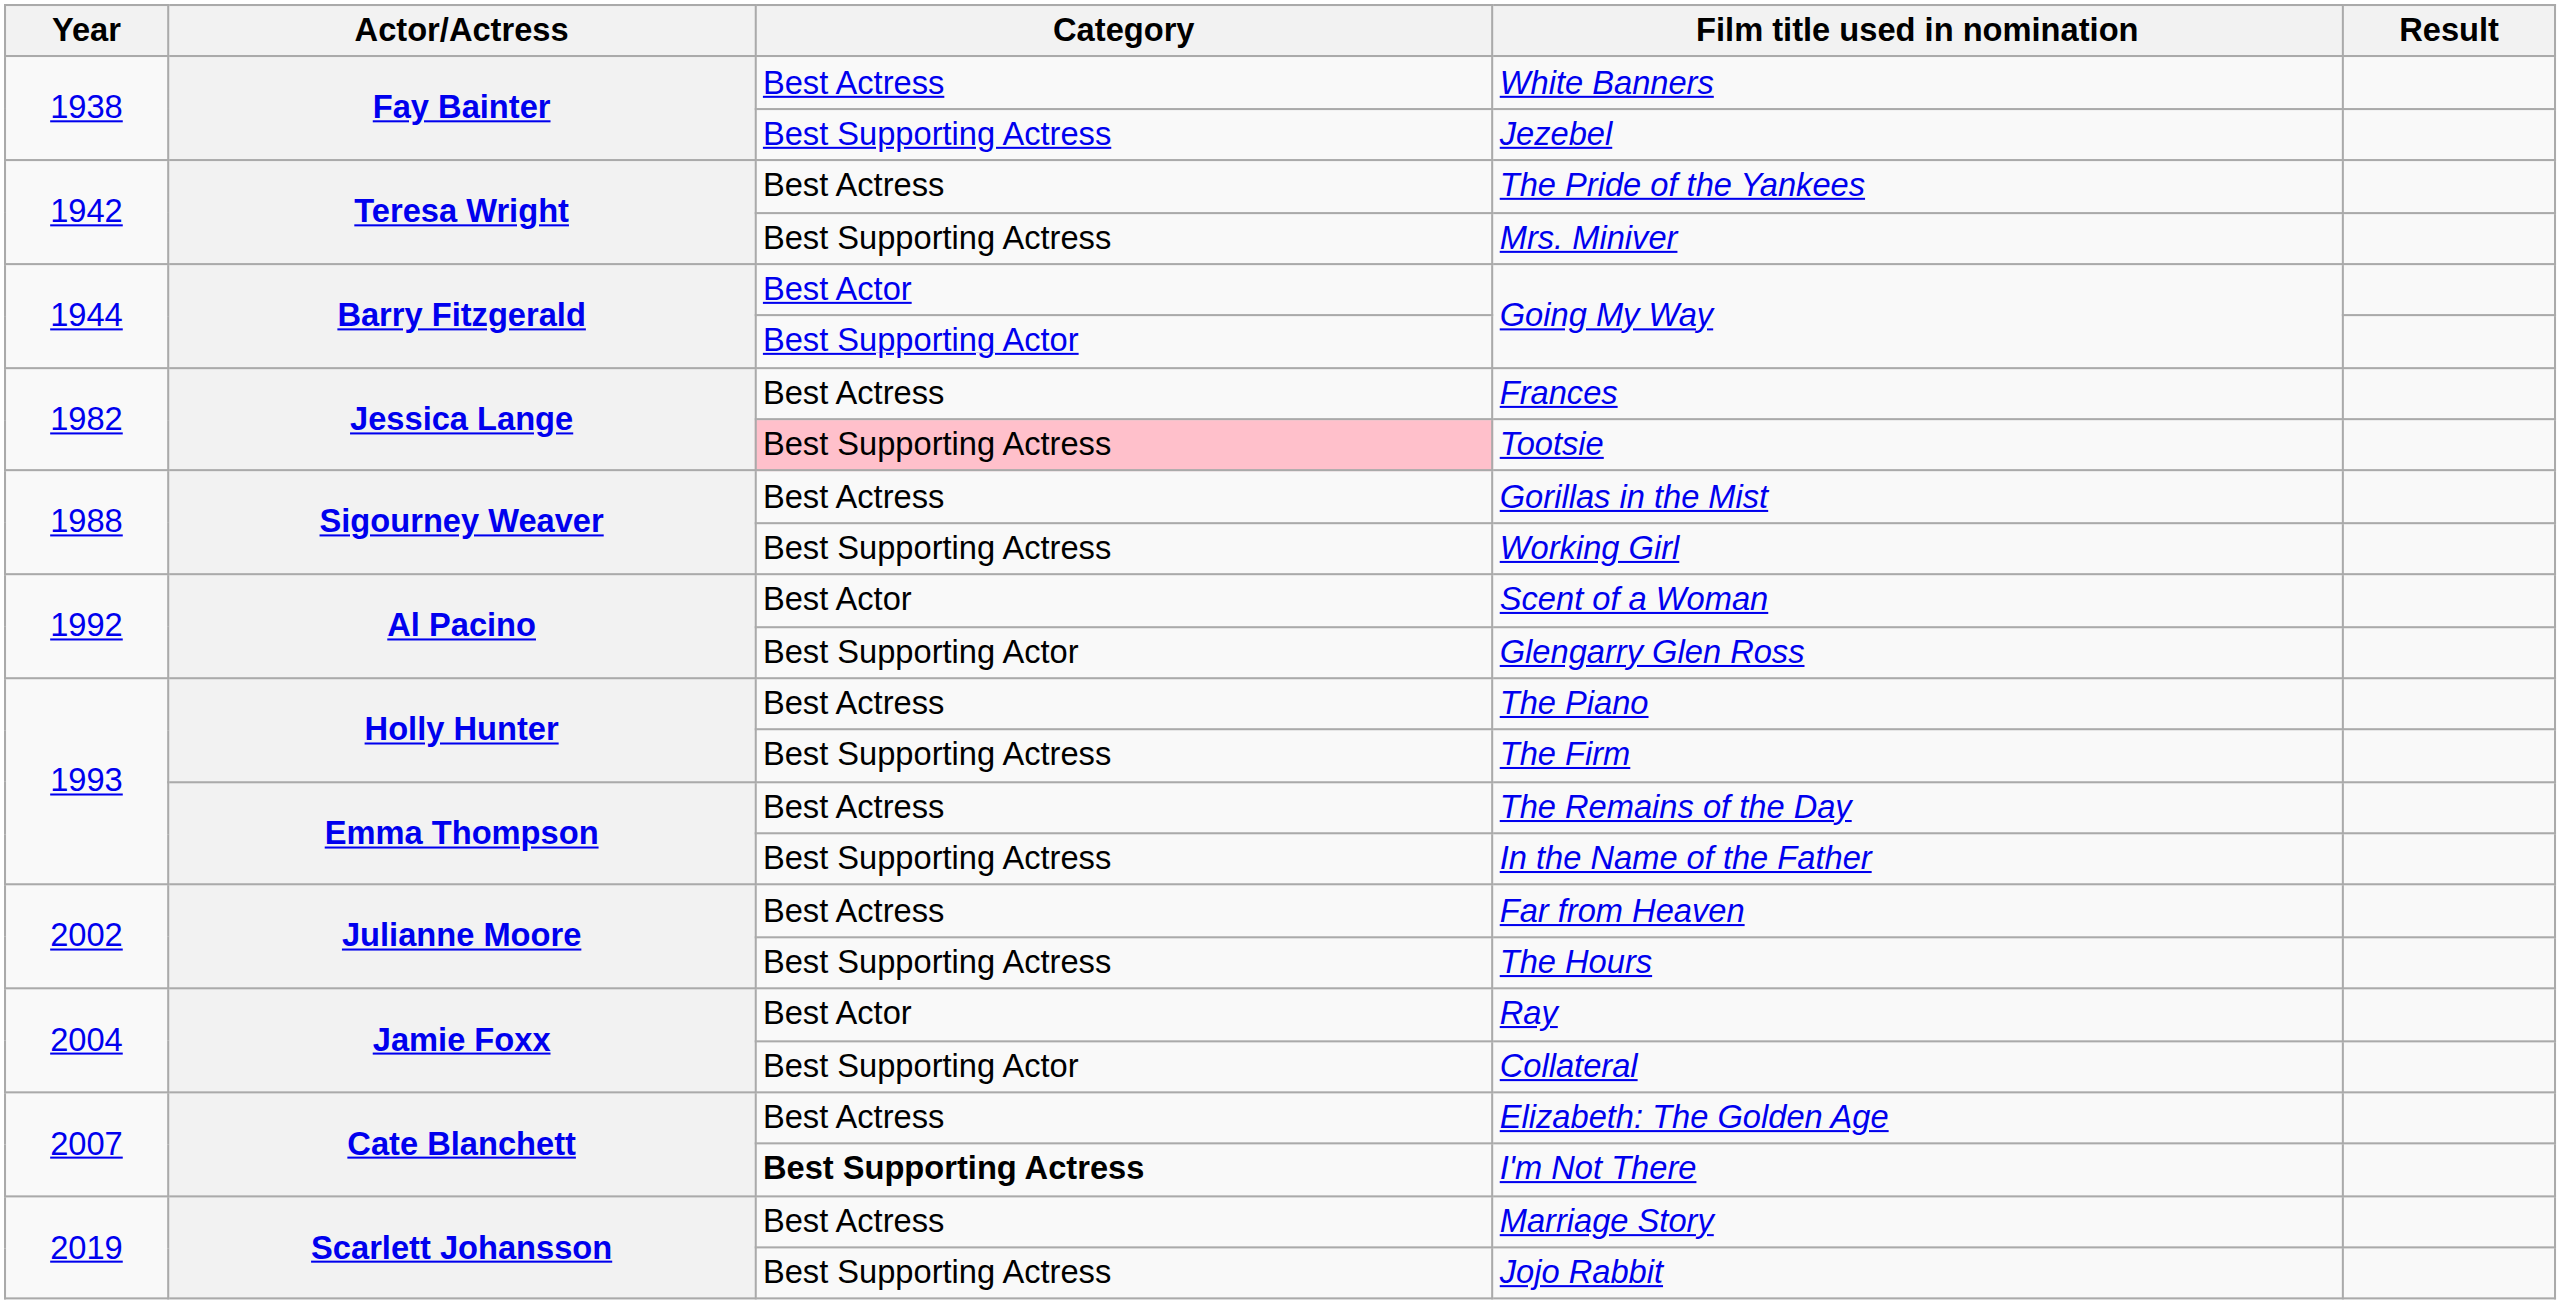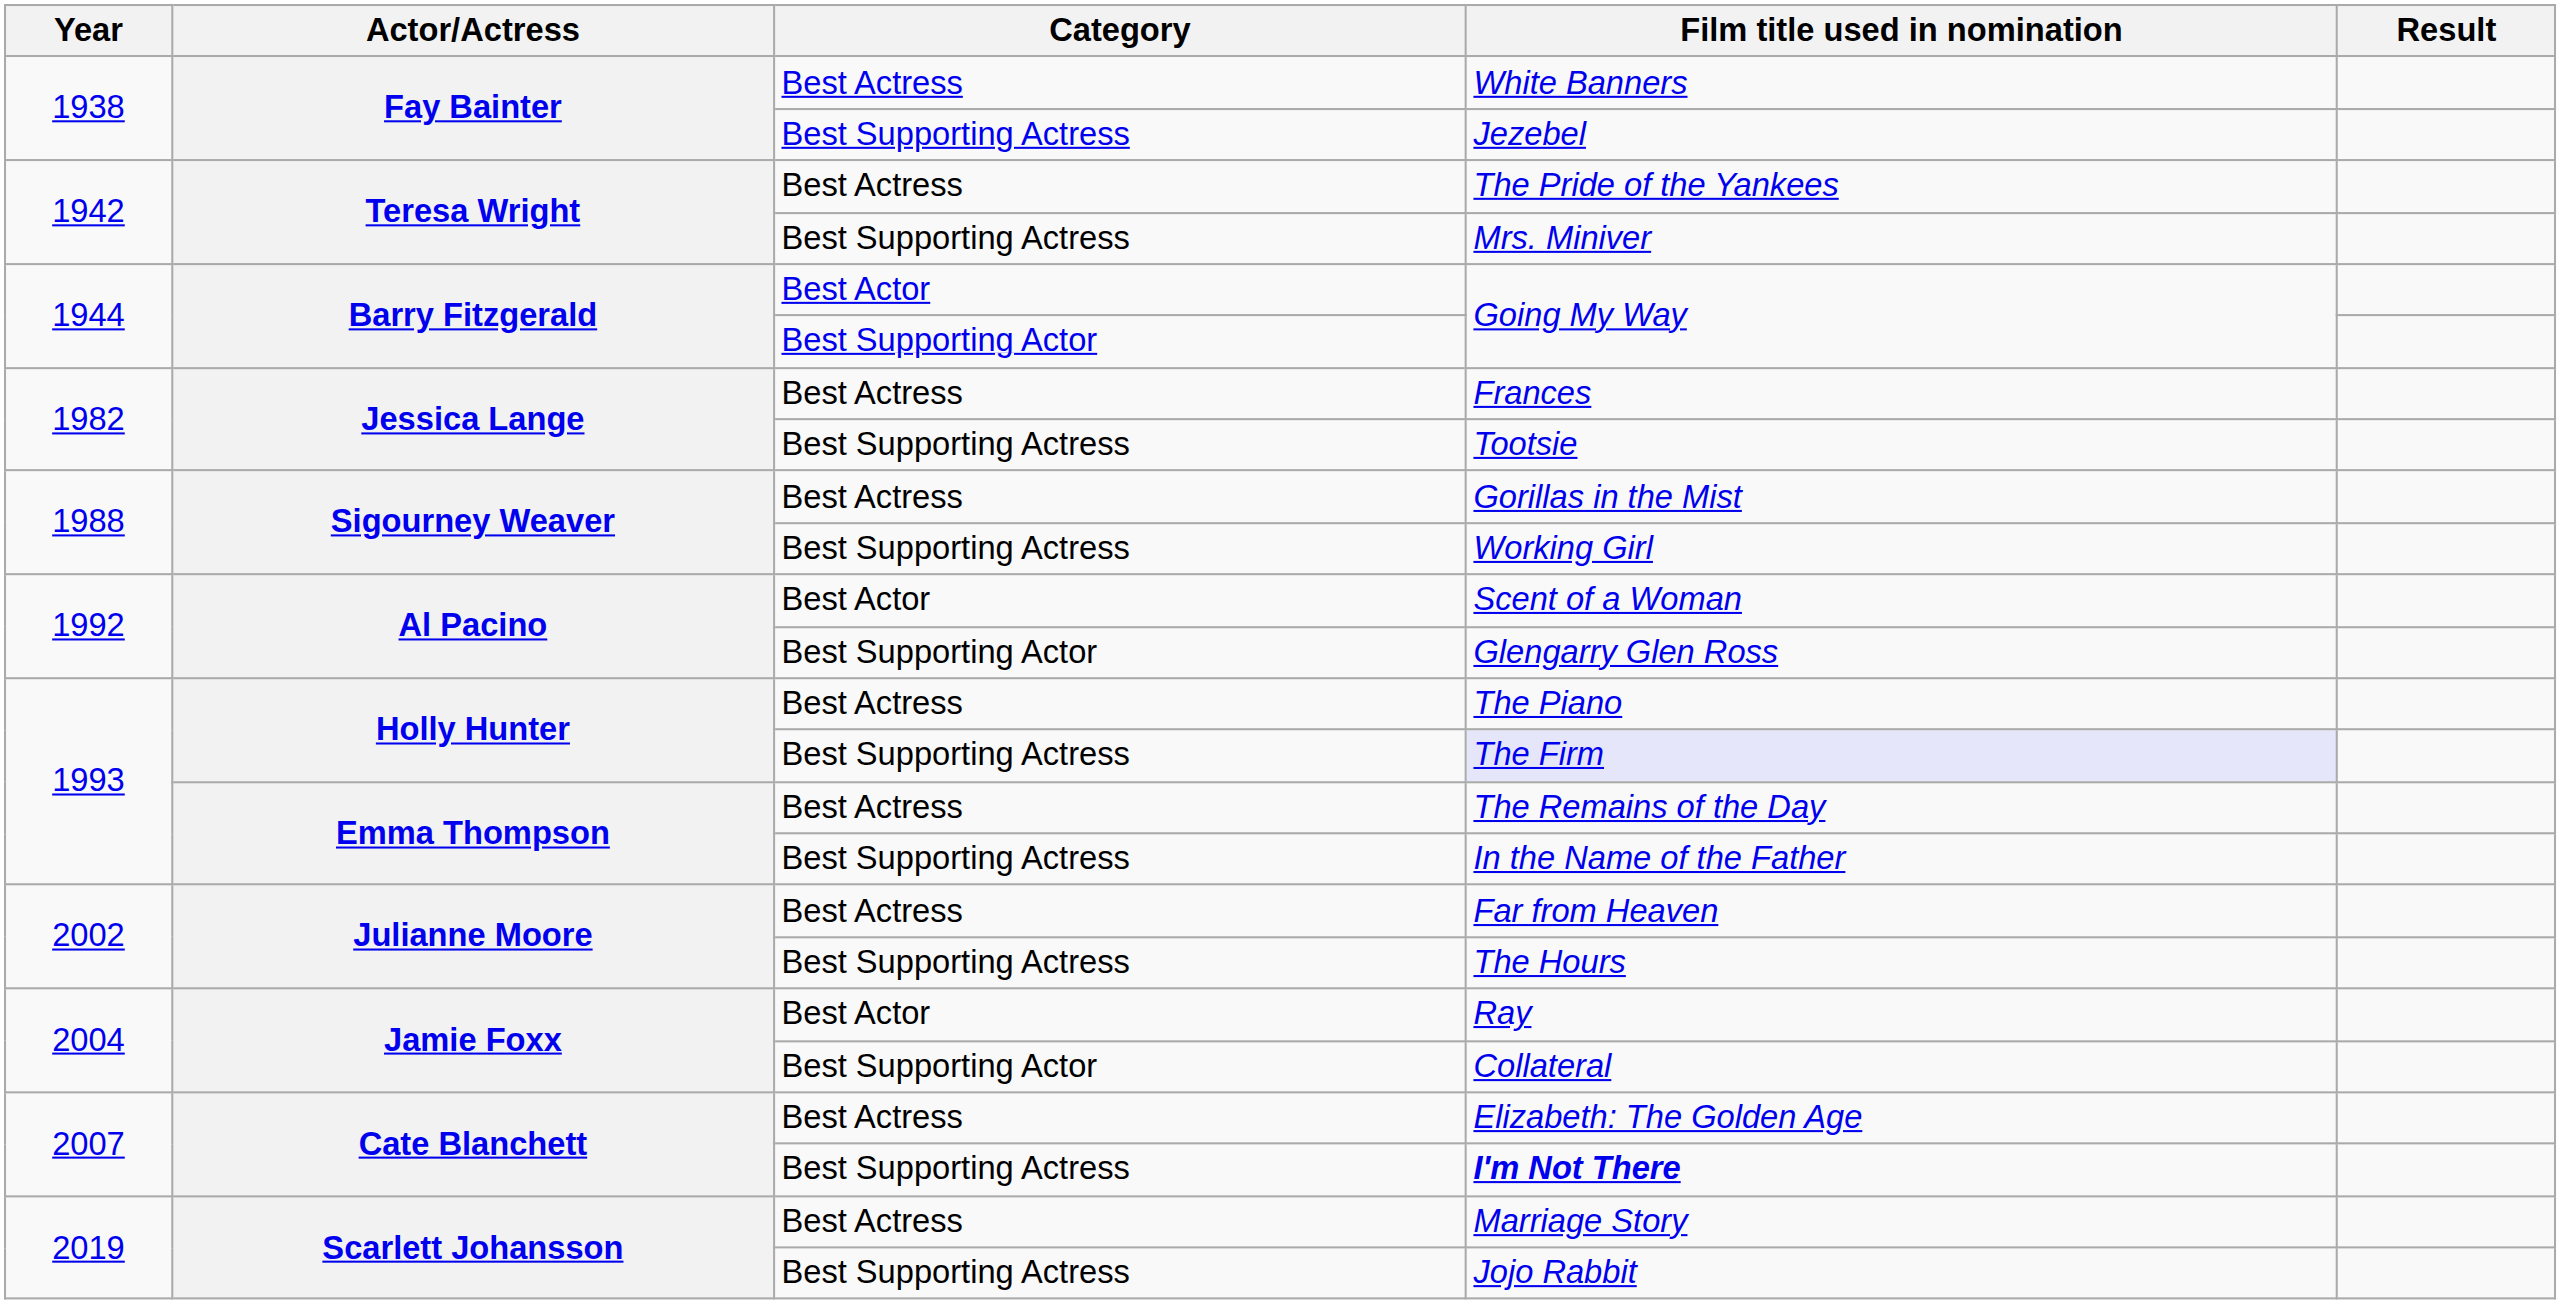(937, 444) pink background -> (956, 444) no background
(1565, 755) no background -> (1539, 755) lavender background
(954, 1169) bold -> (956, 1169) normal
(1598, 1169) normal -> (1577, 1169) bold
